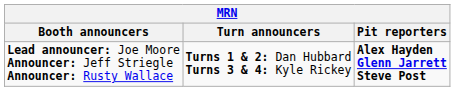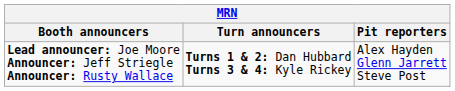(402, 64) bold -> (402, 64) normal
